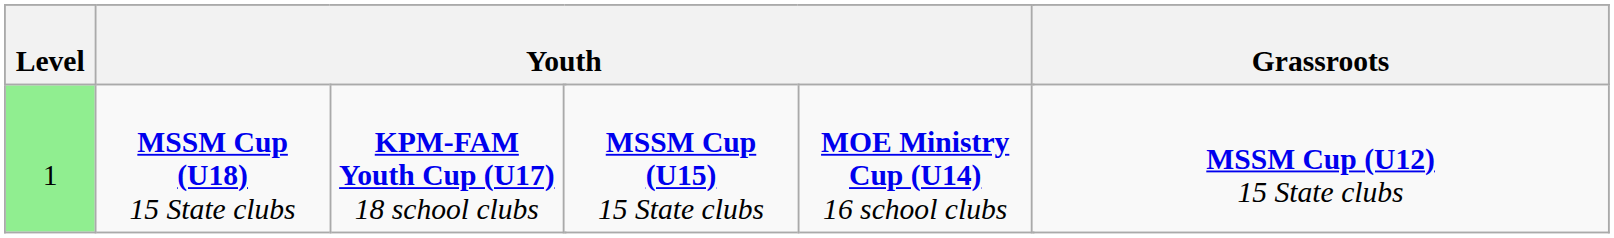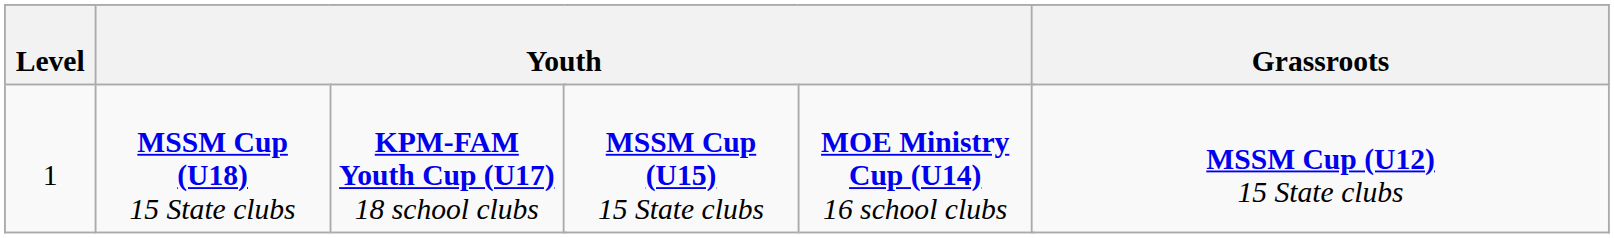(50, 174) lightgreen background -> (50, 174) no background
